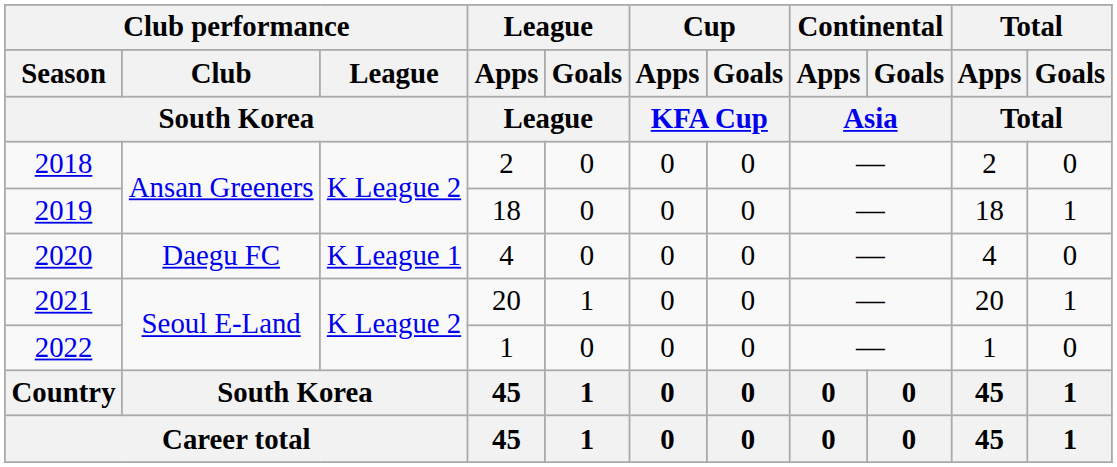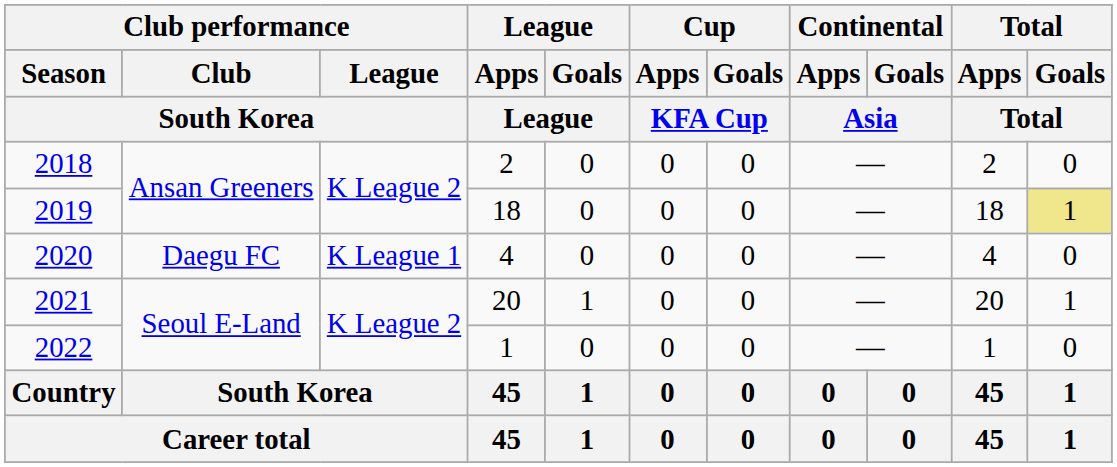(1070, 210) no background -> (1070, 210) khaki background
